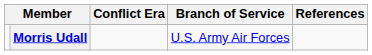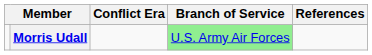(230, 37) no background -> (230, 37) lightgreen background
